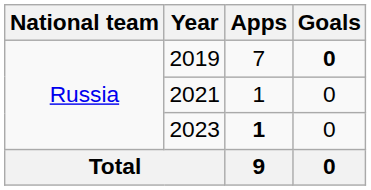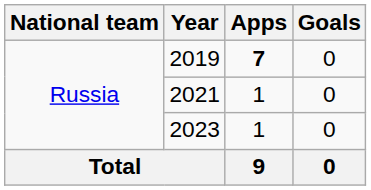(259, 58) normal -> (259, 58) bold
(329, 58) bold -> (329, 58) normal
(259, 130) bold -> (259, 130) normal
